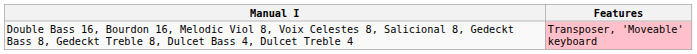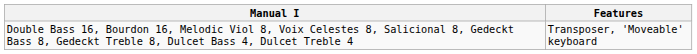(616, 35) pink background -> (616, 35) no background
